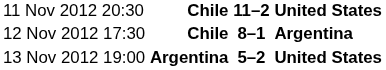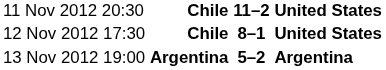(314, 33) Argentina -> (328, 33) United States
(328, 57) United States -> (314, 57) Argentina
